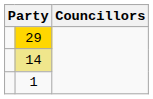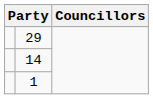(33, 38) gold background -> (33, 38) no background
(33, 60) khaki background -> (33, 60) no background
